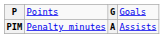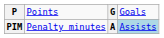(138, 26) no background -> (138, 26) lightblue background
